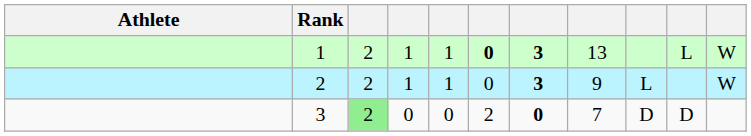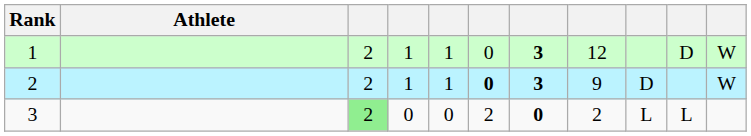columns swapped: (321, 20) <-> (149, 20)
(489, 51) bold -> (489, 51) normal
(597, 51) 13 -> (597, 51) 12
(687, 51) L -> (687, 51) D
(489, 83) normal -> (489, 83) bold
(646, 83) L -> (646, 83) D
(597, 114) 7 -> (597, 114) 2
(646, 114) D -> (646, 114) L
(687, 114) D -> (687, 114) L
